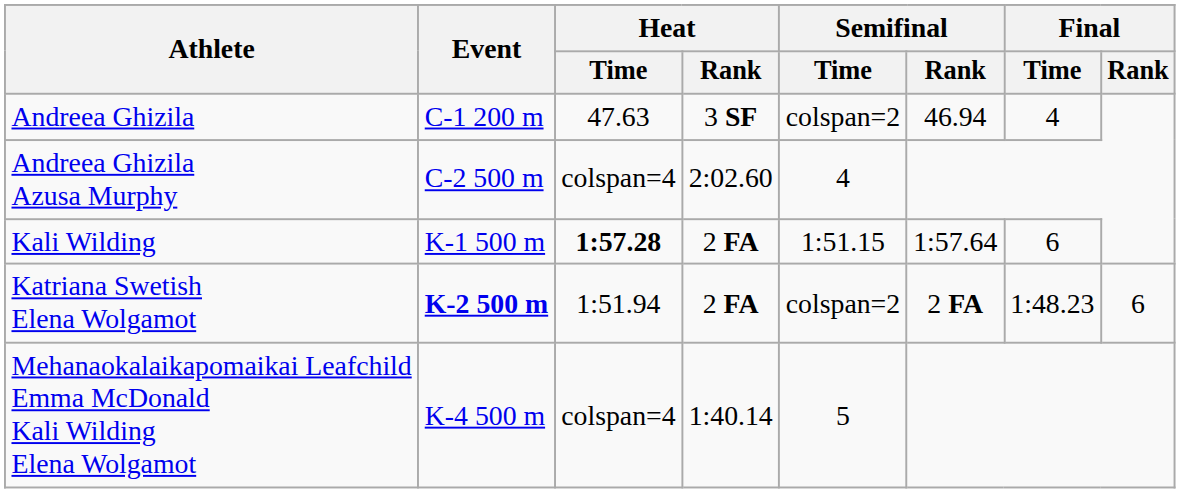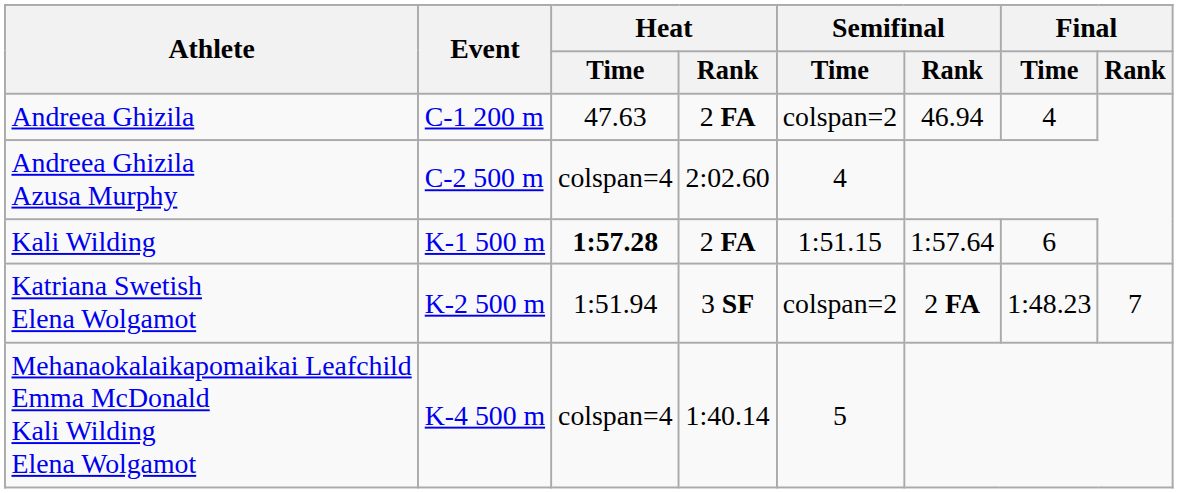(731, 117) 3 SF -> (728, 117) 2 FA
(486, 303) bold -> (485, 303) normal
(731, 303) 2 FA -> (728, 303) 3 SF
(1138, 303) 6 -> (1135, 303) 7
